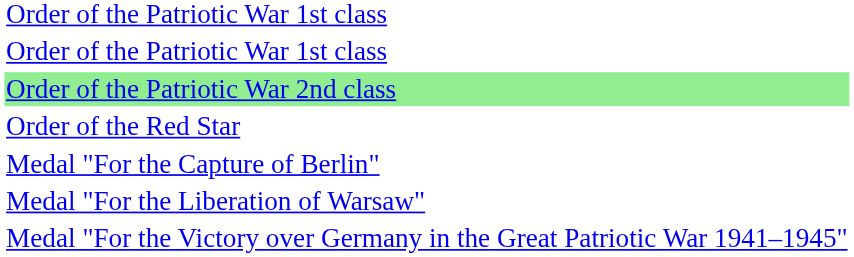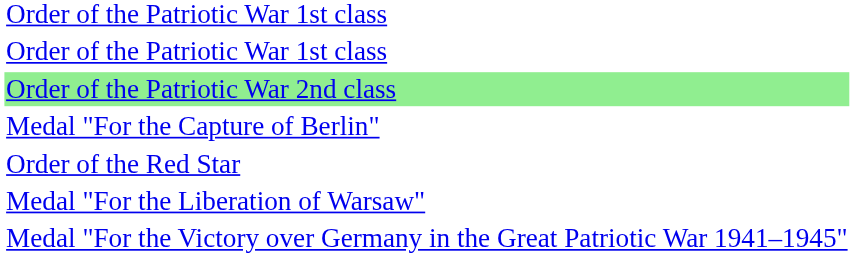(123, 126) Order of the Red Star -> (193, 126) Medal "For the Capture of Berlin"
(193, 163) Medal "For the Capture of Berlin" -> (123, 163) Order of the Red Star
